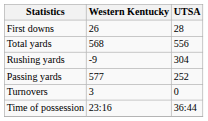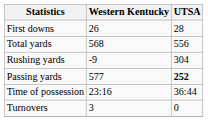(181, 76) normal -> (181, 76) bold
rows swapped: (27, 92) <-> (45, 108)
